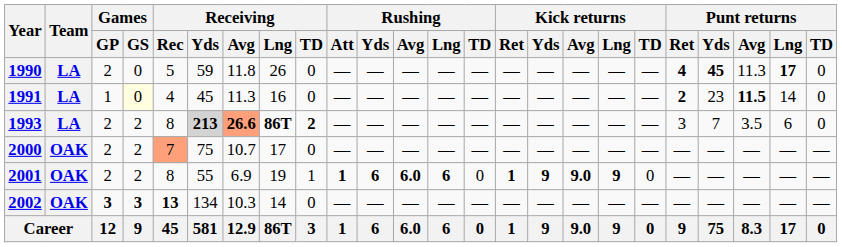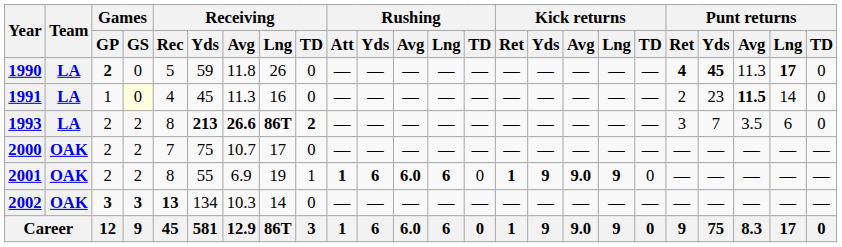(108, 70) normal -> (108, 70) bold
(682, 96) bold -> (682, 96) normal
(205, 123) lightgrey background -> (205, 123) no background
(241, 123) lightsalmon background -> (241, 123) no background
(170, 149) lightsalmon background -> (170, 149) no background
